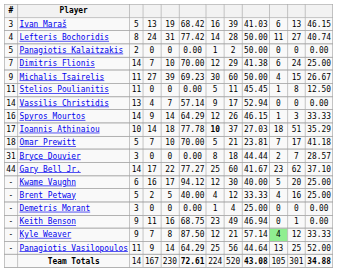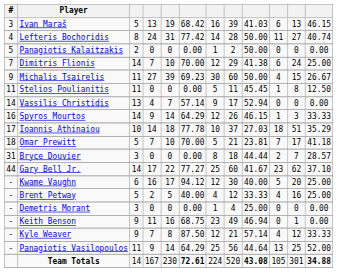(215, 129) bold -> (215, 129) normal
(278, 234) lightgreen background -> (278, 234) no background
